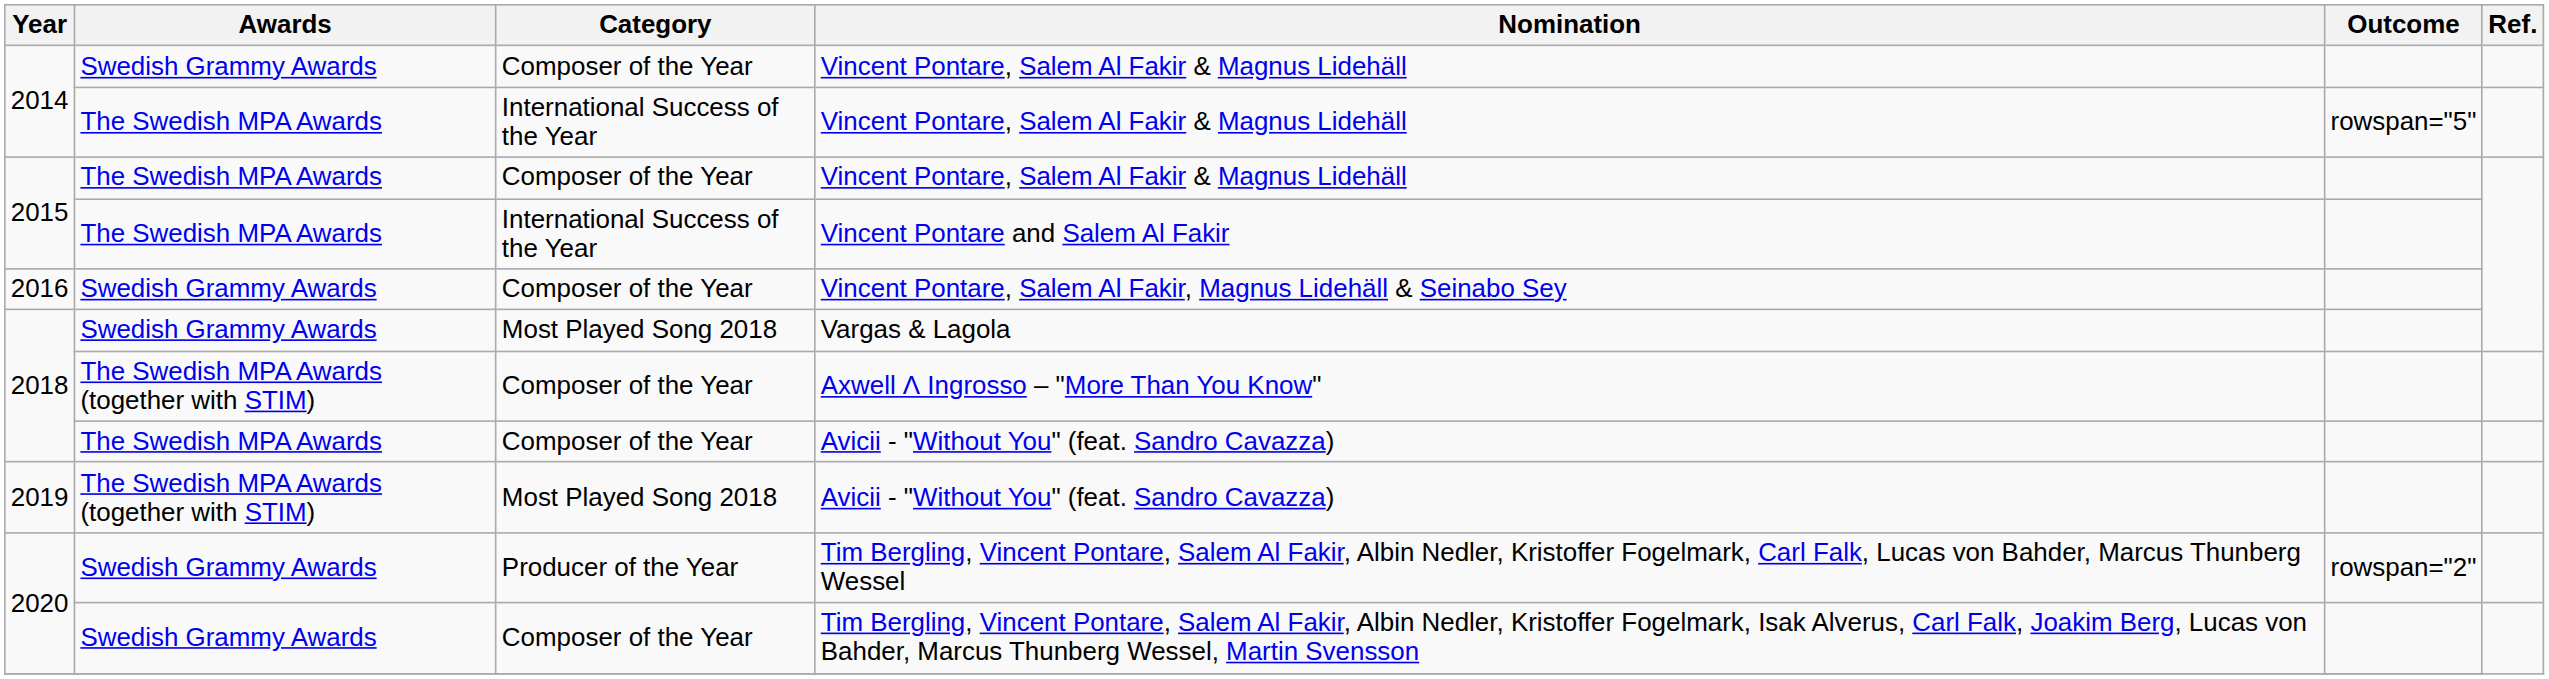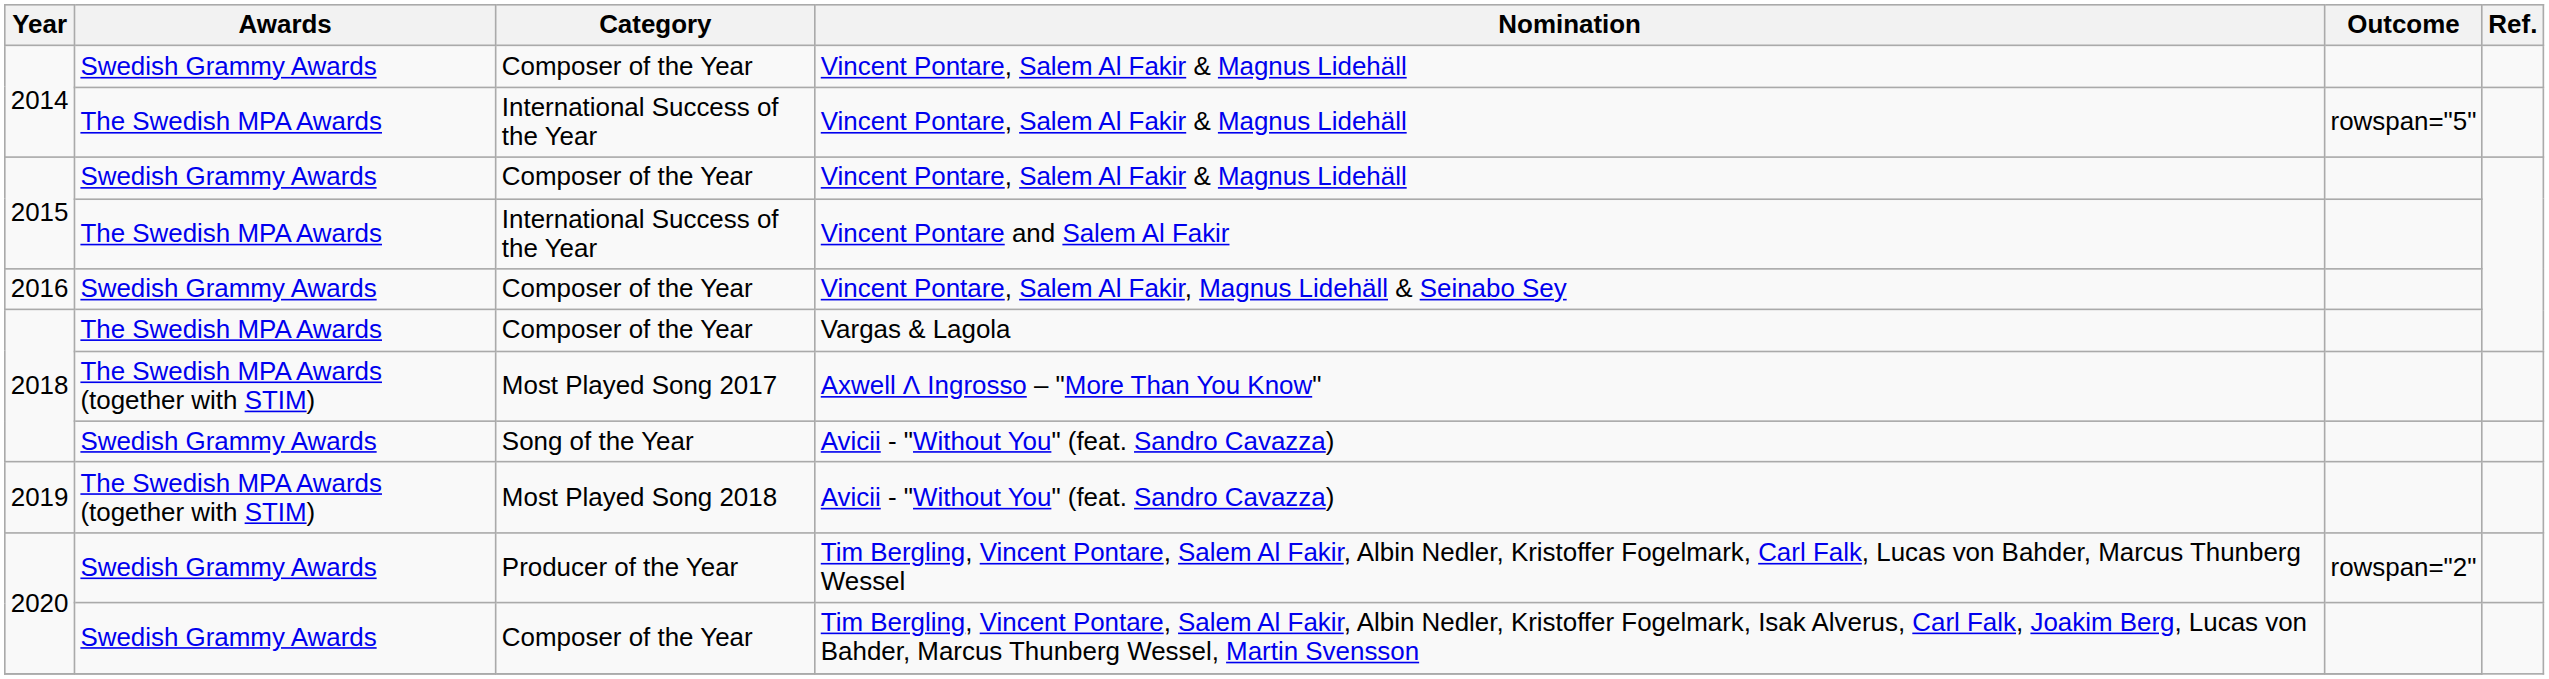(231, 177) The Swedish MPA Awards -> (229, 177) Swedish Grammy Awards
(229, 330) Swedish Grammy Awards -> (231, 330) The Swedish MPA Awards
(639, 330) Most Played Song 2018 -> (627, 330) Composer of the Year
(627, 385) Composer of the Year -> (639, 385) Most Played Song 2017
(231, 441) The Swedish MPA Awards -> (229, 441) Swedish Grammy Awards
(627, 441) Composer of the Year -> (598, 441) Song of the Year
